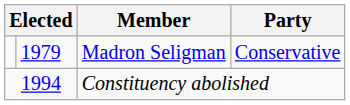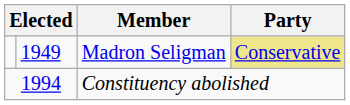(41, 52) 1979 -> (41, 52) 1949
(288, 52) no background -> (288, 52) khaki background
